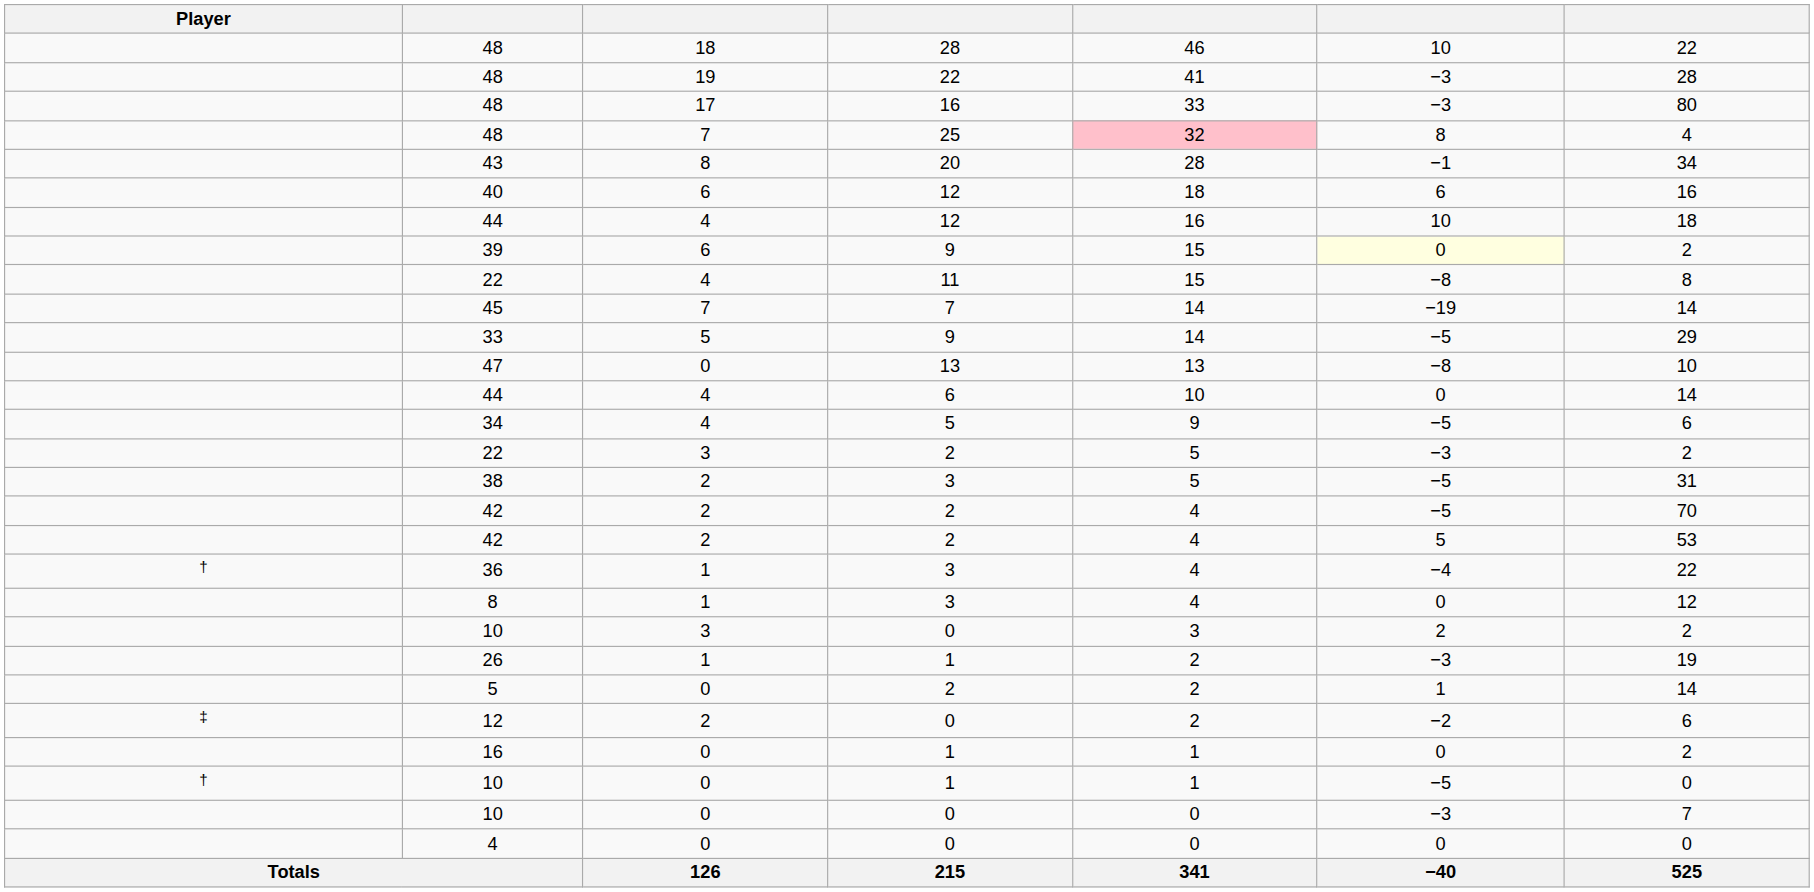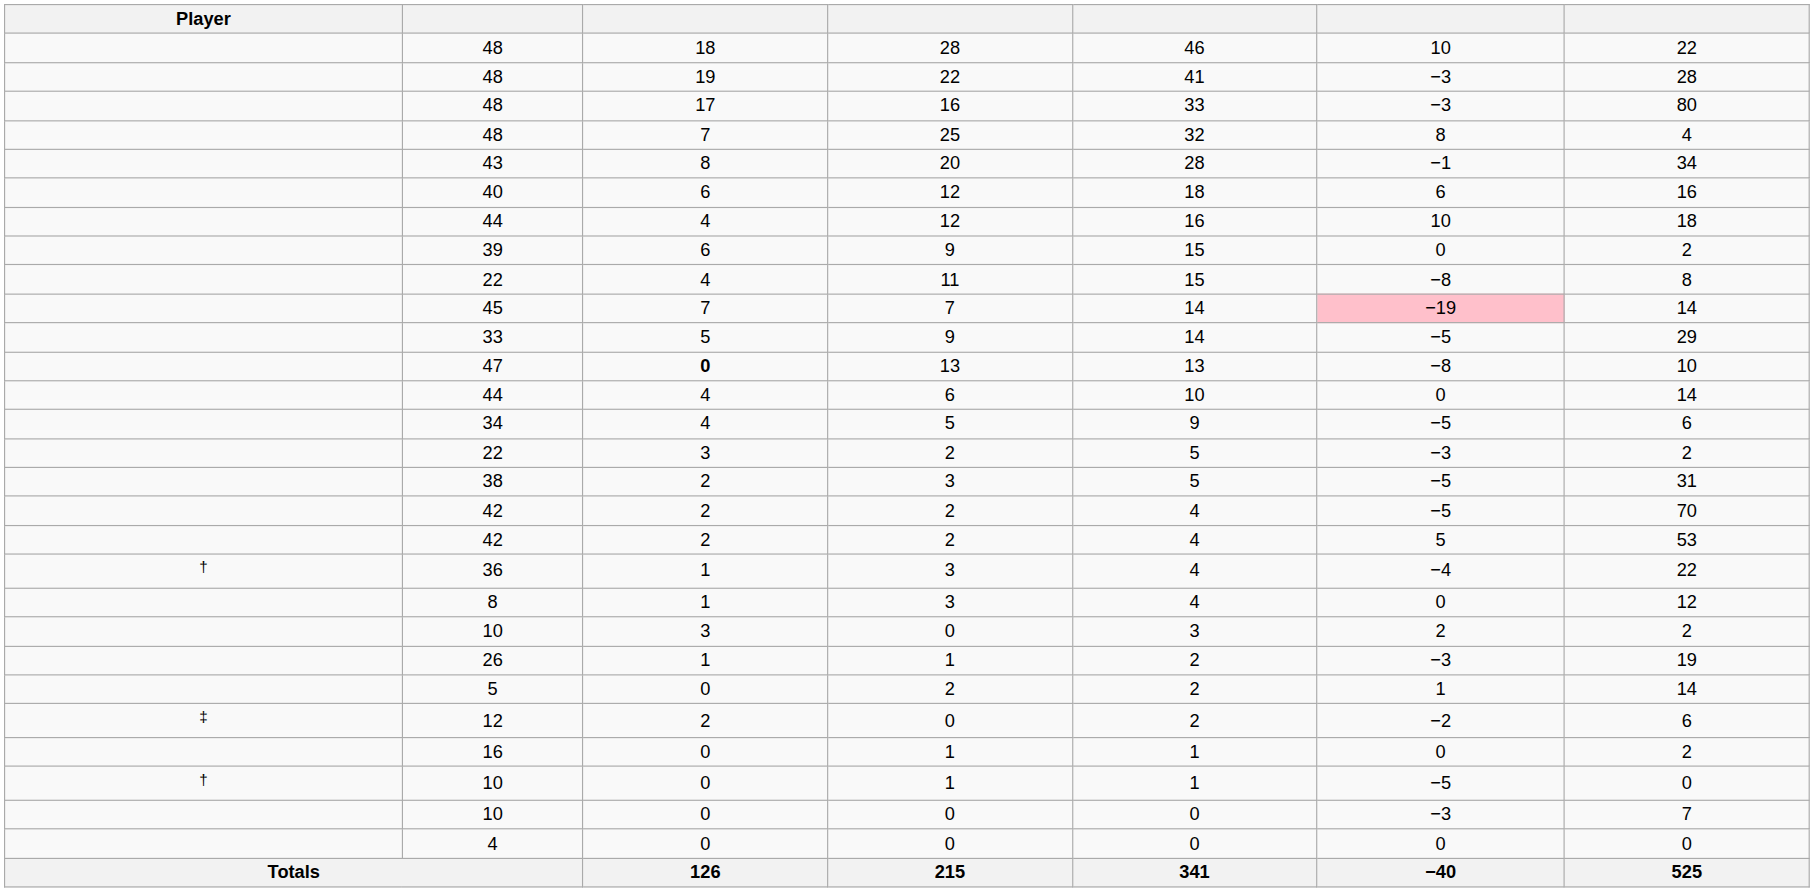(1194, 134) pink background -> (1194, 134) no background
(1441, 250) lightyellow background -> (1441, 250) no background
(1441, 308) no background -> (1441, 308) pink background
(705, 366) normal -> (705, 366) bold
